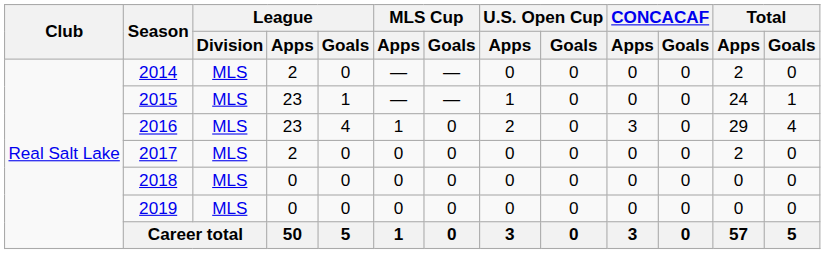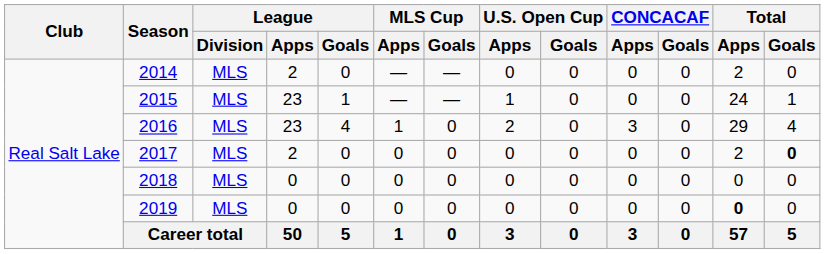(792, 153) normal -> (792, 153) bold
(739, 208) normal -> (739, 208) bold
